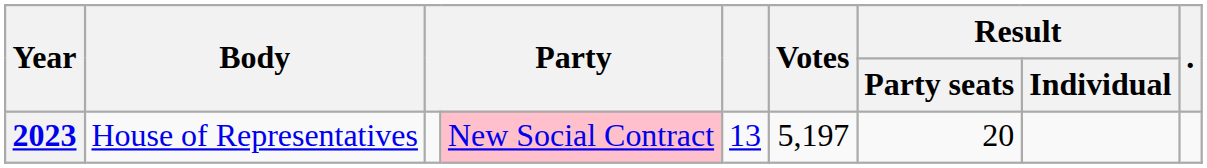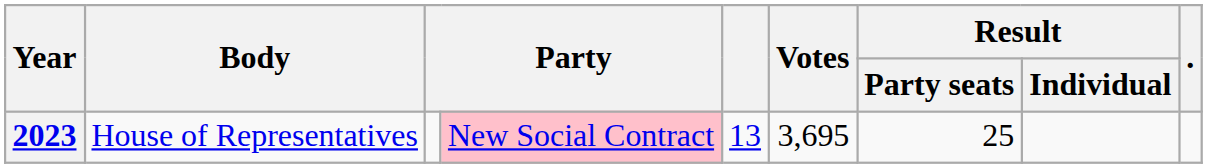(813, 136) 5,197 -> (813, 136) 3,695
(998, 136) 20 -> (998, 136) 25
